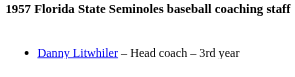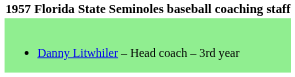(148, 53) no background -> (148, 53) lightgreen background
